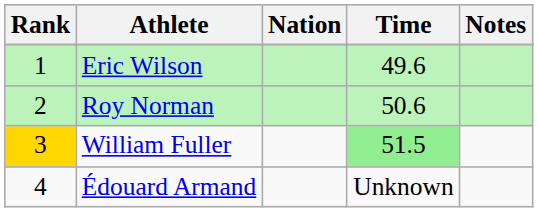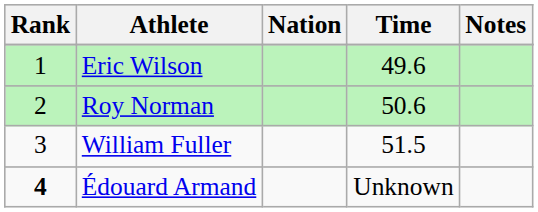(40, 145) gold background -> (40, 145) no background
(403, 145) lightgreen background -> (403, 145) no background
(40, 186) normal -> (40, 186) bold
